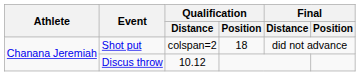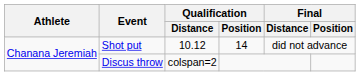(192, 46) colspan=2 -> (192, 46) 10.12
(241, 46) 18 -> (241, 46) 14
(192, 63) 10.12 -> (192, 63) colspan=2
